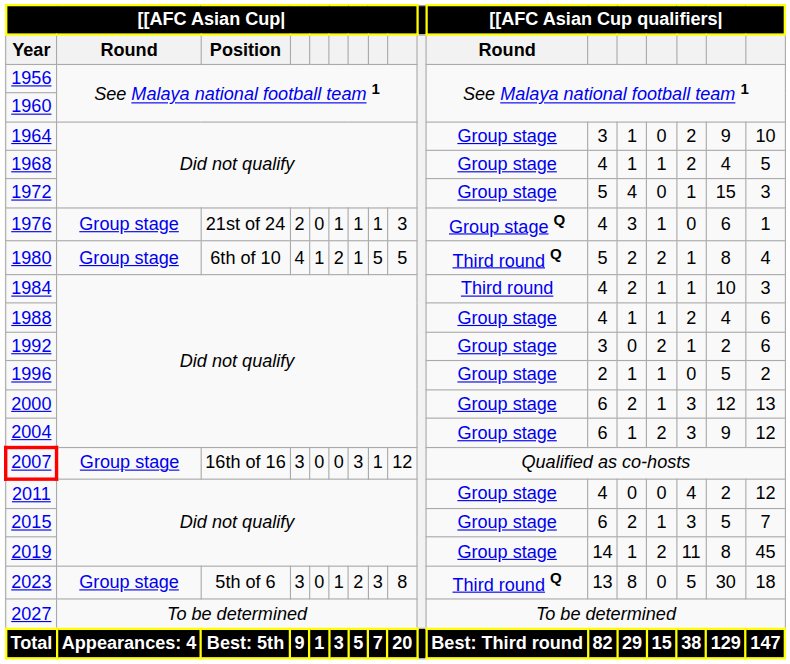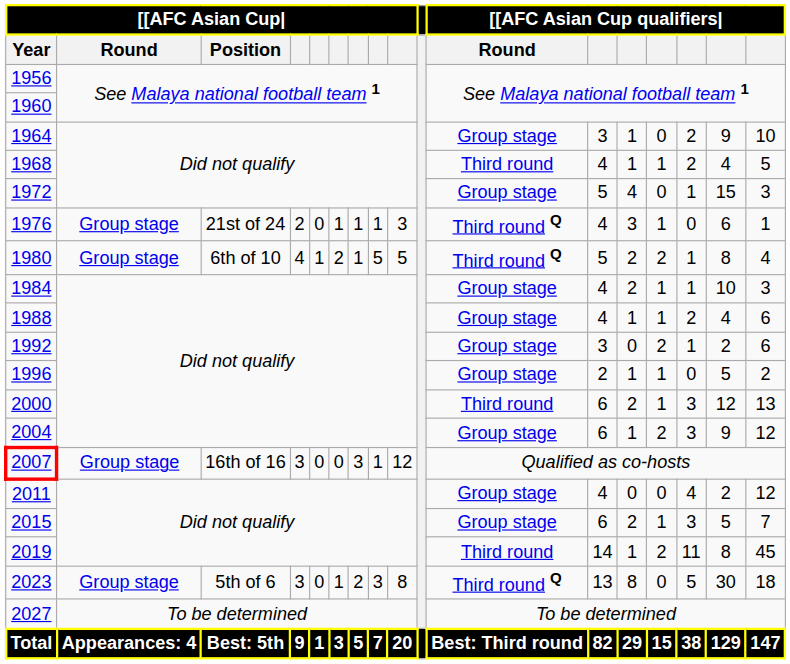(507, 164) Group stage -> (507, 164) Third round
(507, 224) Group stage Q -> (507, 224) Third round Q
(507, 288) Third round -> (507, 288) Group stage
(507, 403) Group stage -> (507, 403) Third round
(507, 551) Group stage -> (507, 551) Third round
